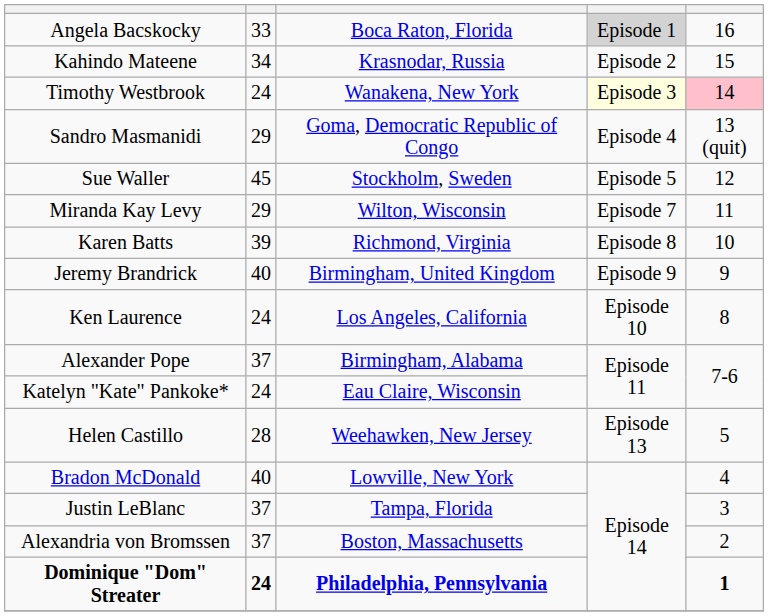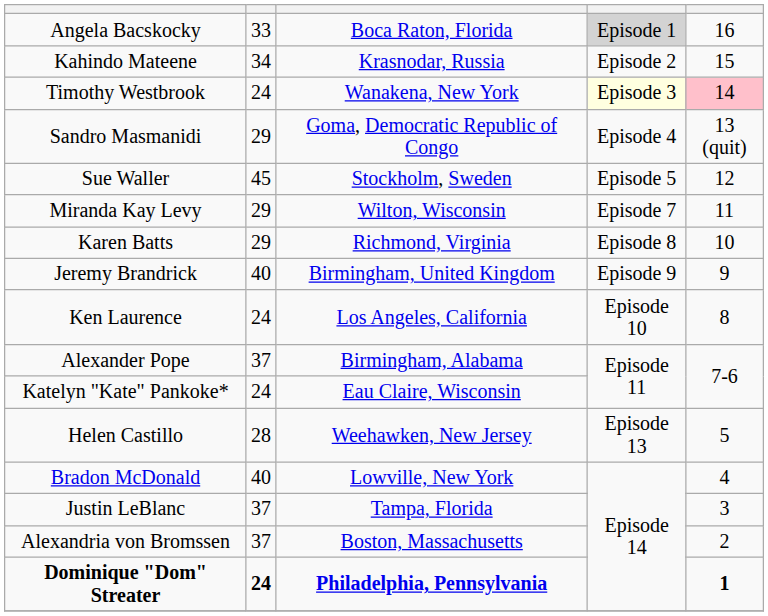(261, 242) 39 -> (261, 242) 29
